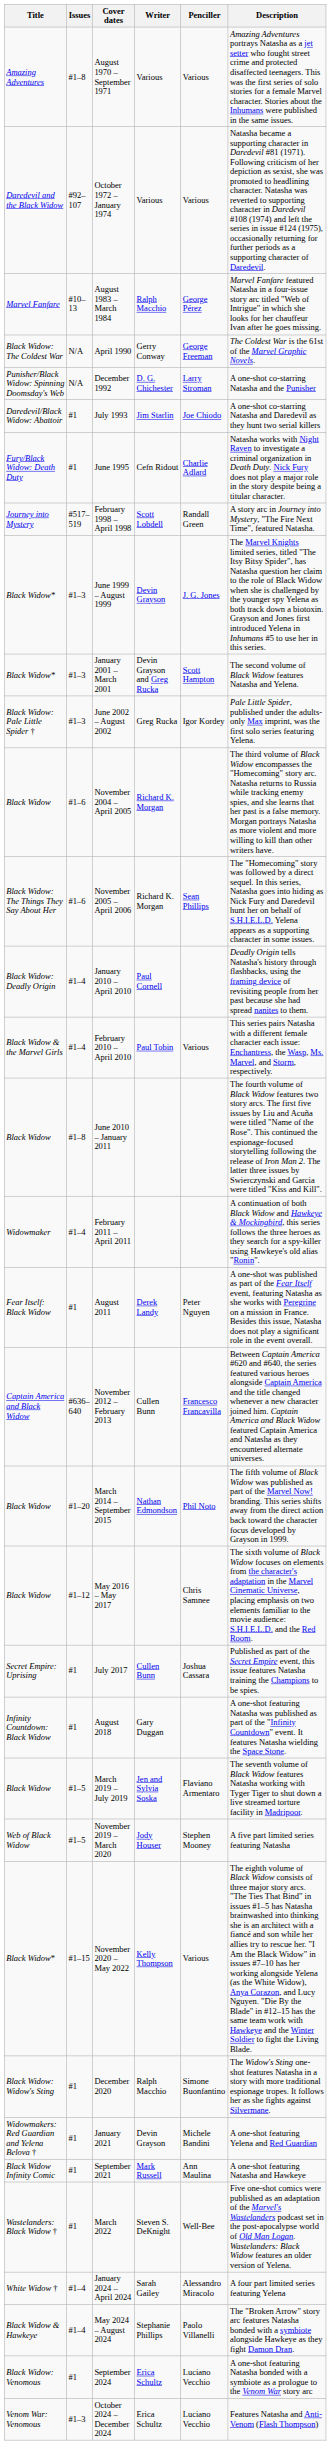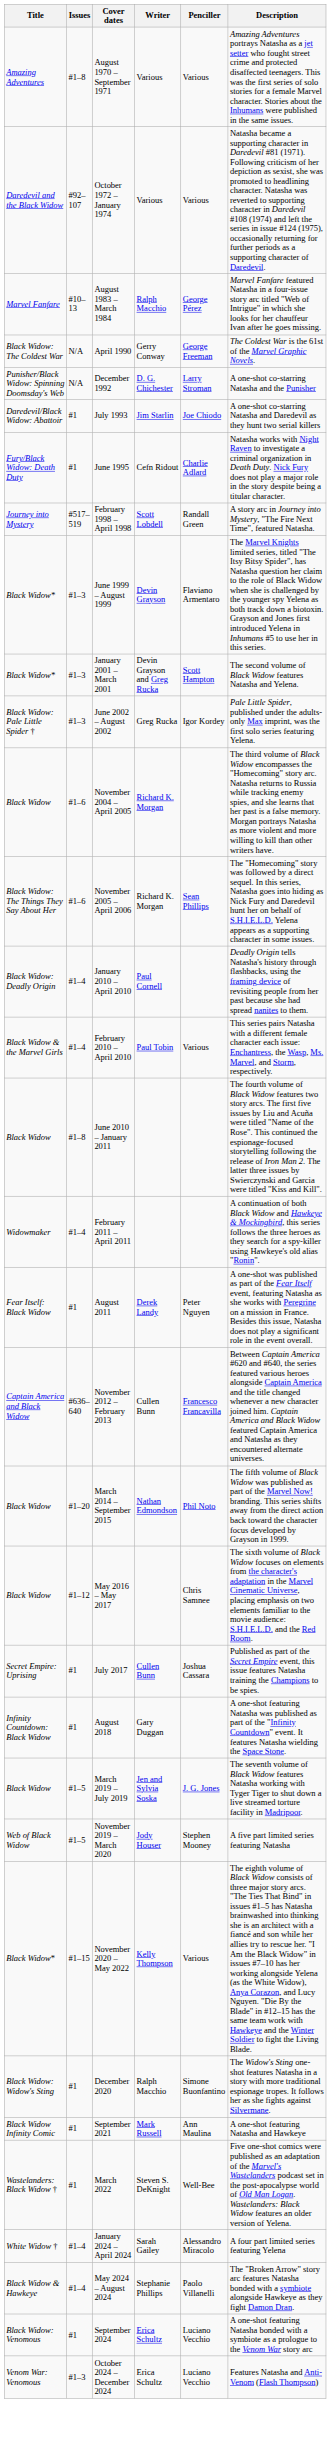(201, 594) J. G. Jones -> (201, 594) Flaviano Armentaro
(201, 1788) Flaviano Armentaro -> (201, 1788) J. G. Jones
- row: (108, 2138)
